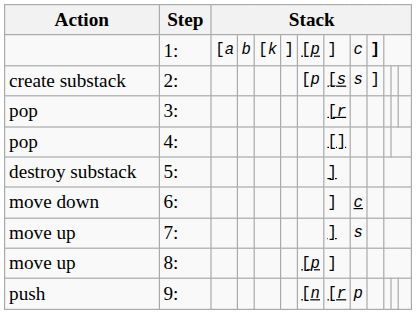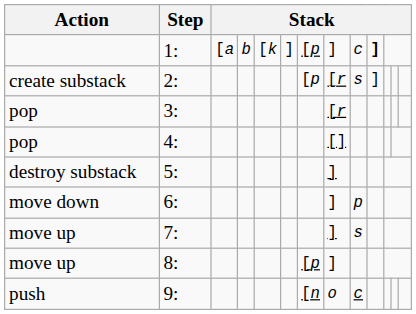(337, 81) [s -> (337, 81) [r
(358, 203) c -> (358, 203) p
(337, 294) [r -> (332, 294) o
(358, 294) p -> (358, 294) c
